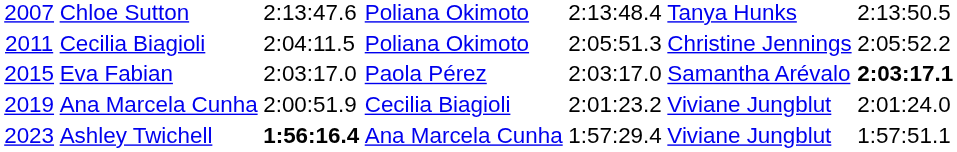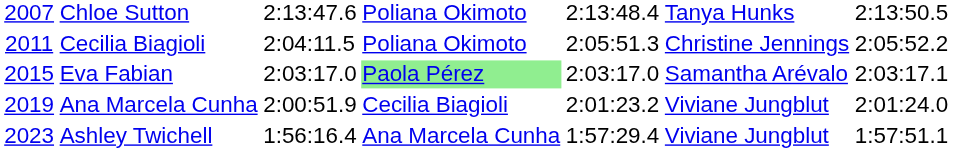(426, 74) no background -> (423, 74) lightgreen background
(905, 74) bold -> (901, 74) normal
(311, 135) bold -> (310, 135) normal
